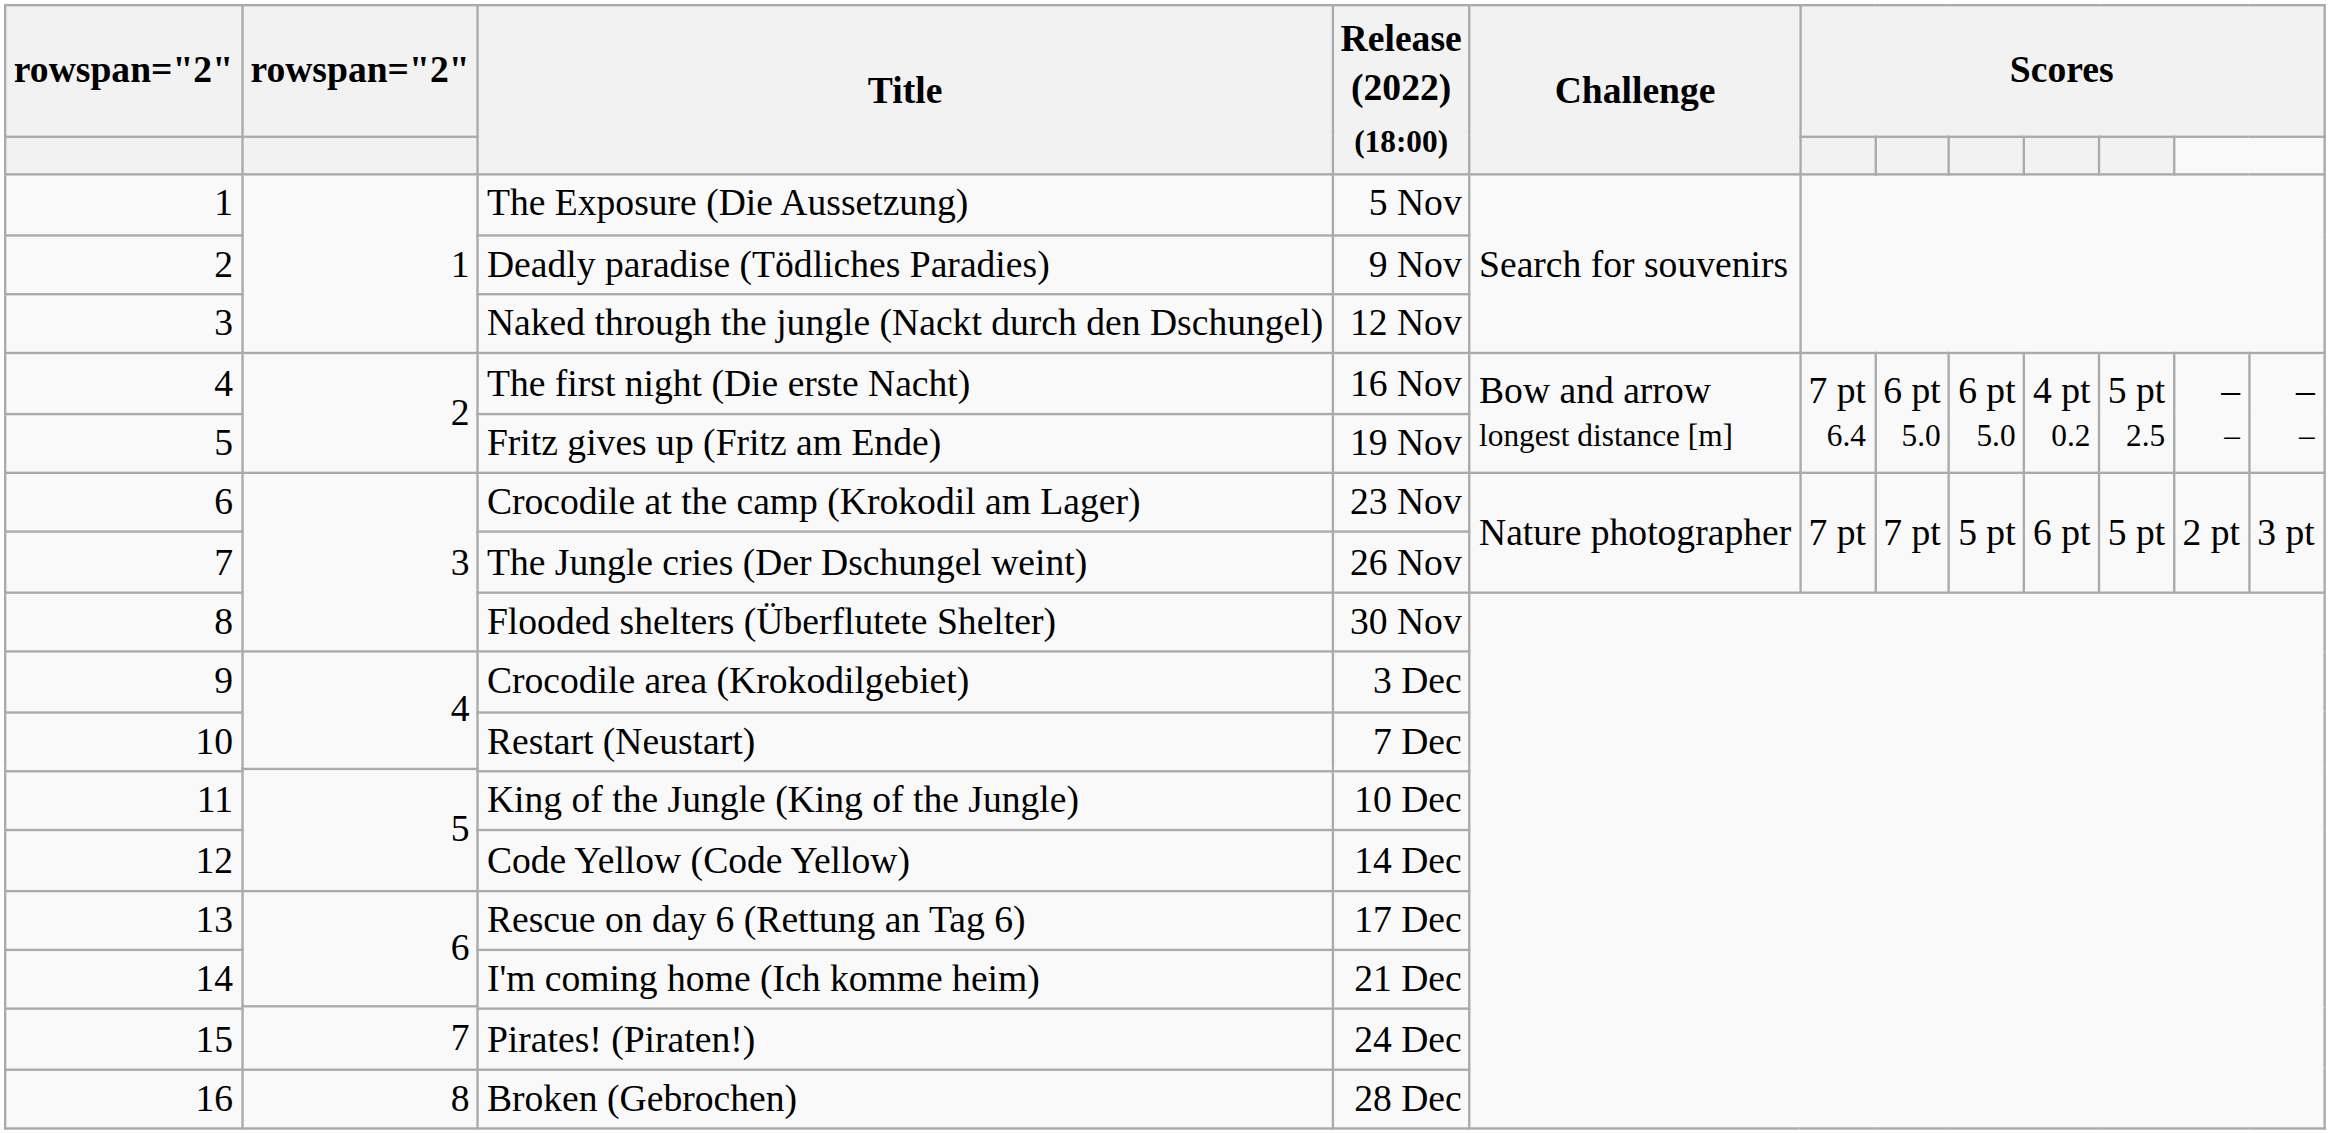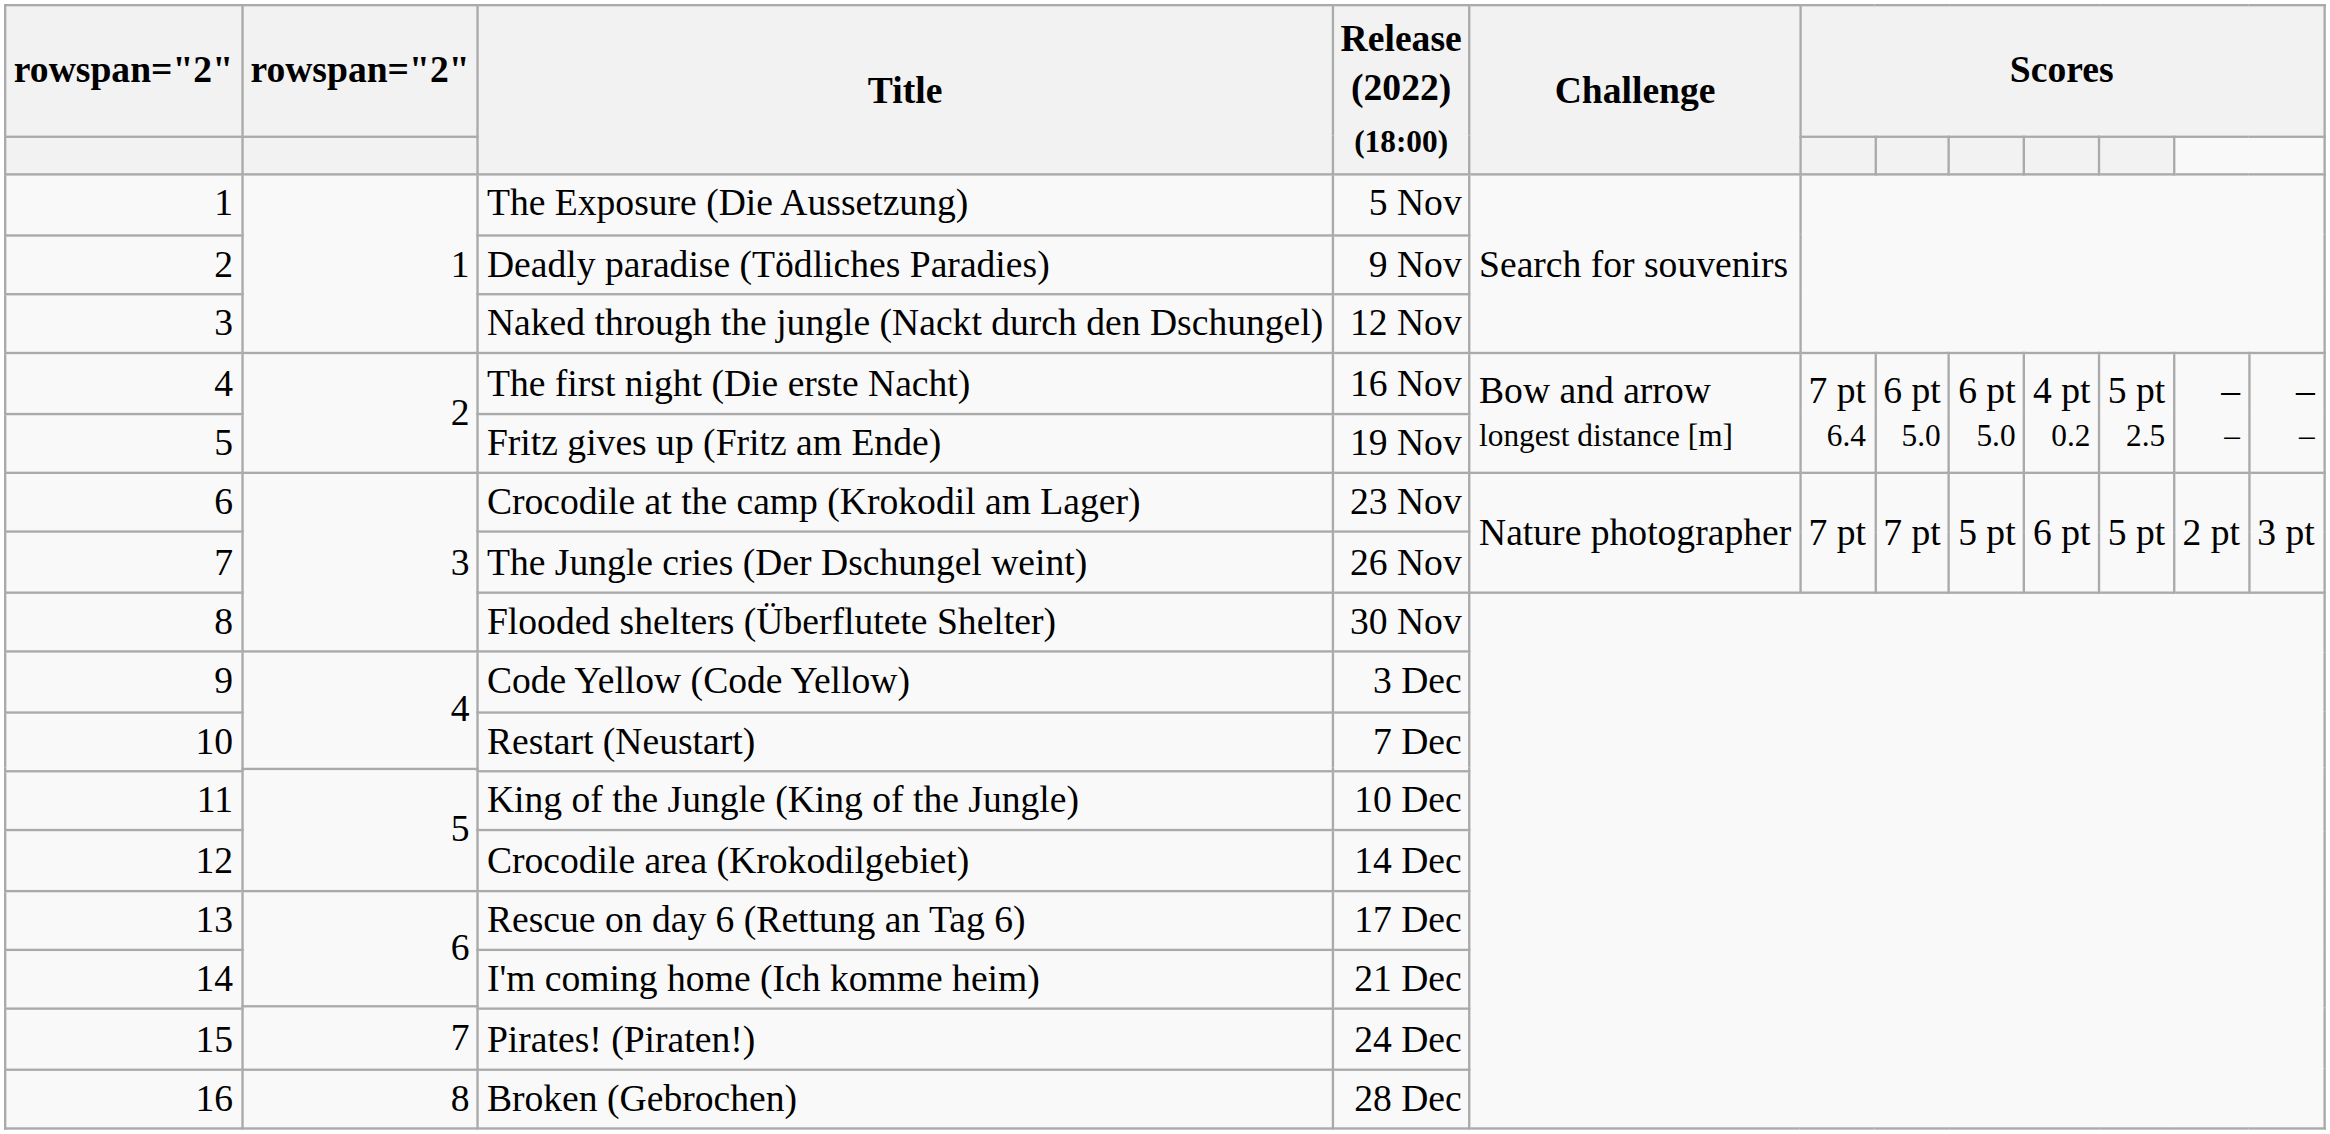(728, 681) Crocodile area (Krokodilgebiet) -> (698, 681) Code Yellow (Code Yellow)
(698, 859) Code Yellow (Code Yellow) -> (728, 859) Crocodile area (Krokodilgebiet)
